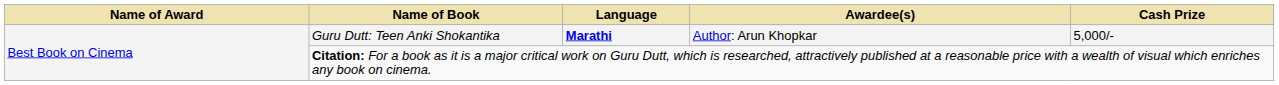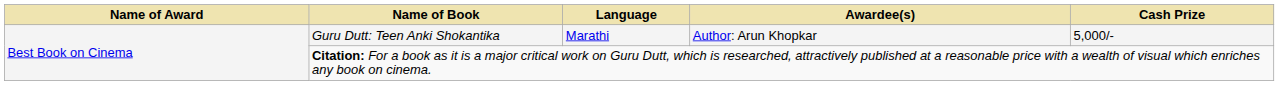(589, 35) bold -> (587, 35) normal
